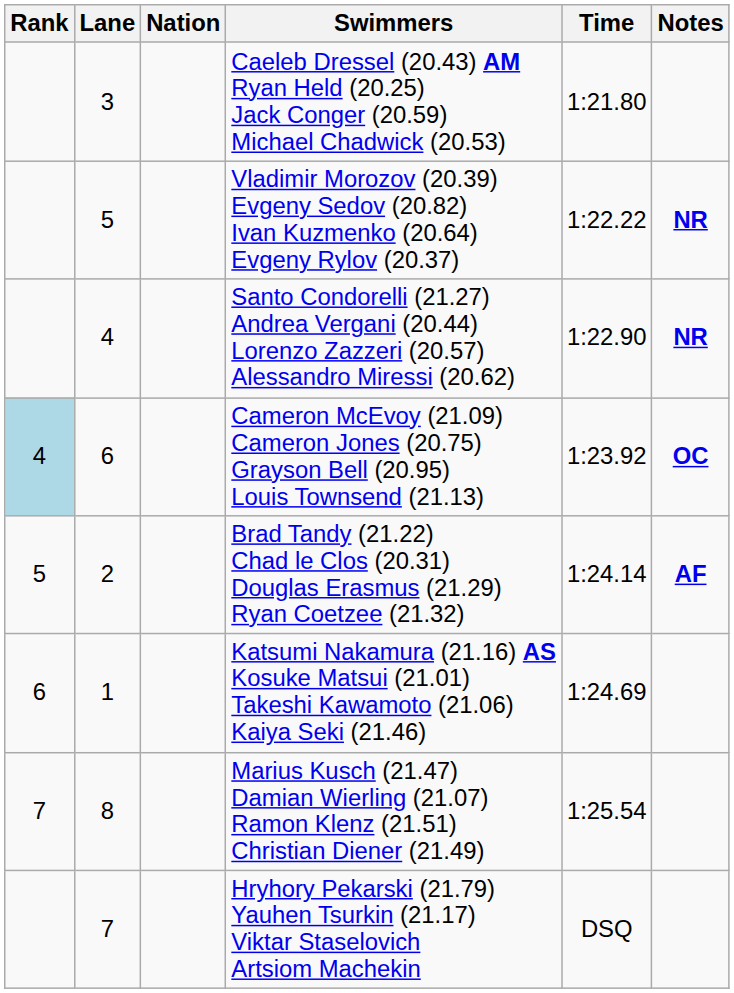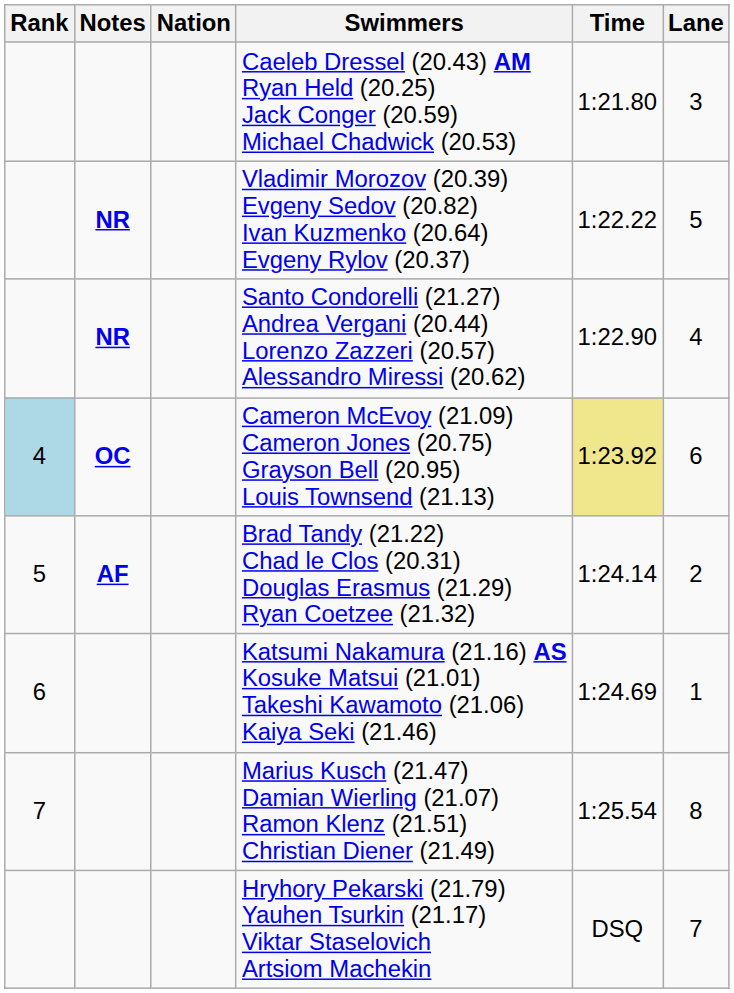columns swapped: (107, 23) <-> (691, 23)
(607, 456) no background -> (617, 456) khaki background
